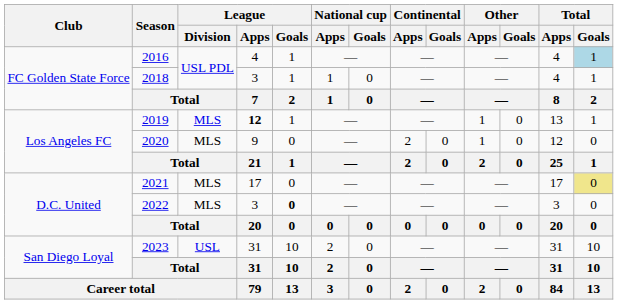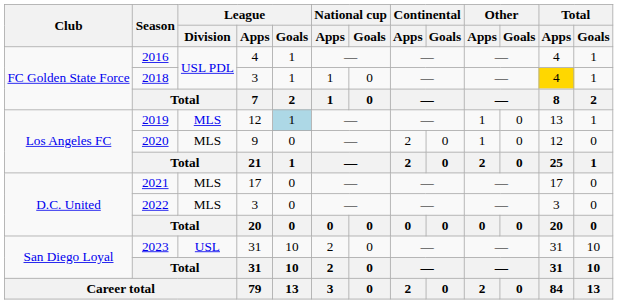(593, 57) lightblue background -> (593, 57) no background
(556, 78) no background -> (556, 78) gold background
(255, 120) bold -> (255, 120) normal
(292, 120) no background -> (292, 120) lightblue background
(593, 183) khaki background -> (593, 183) no background
(292, 204) bold -> (292, 204) normal
